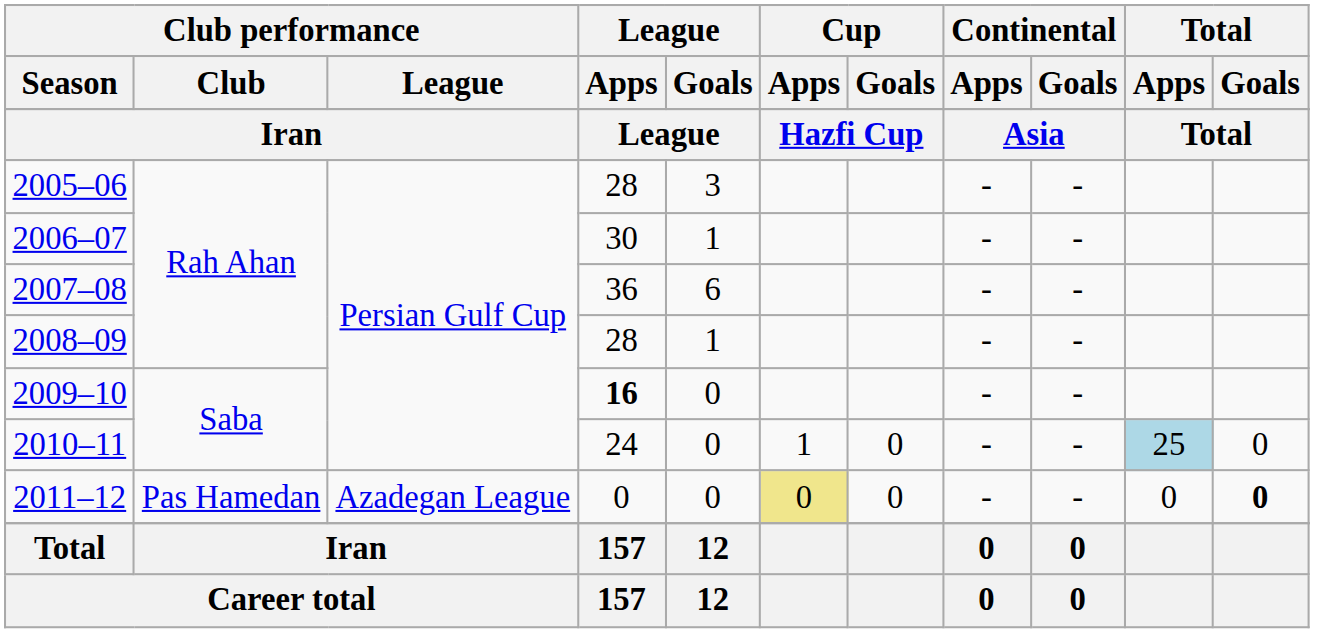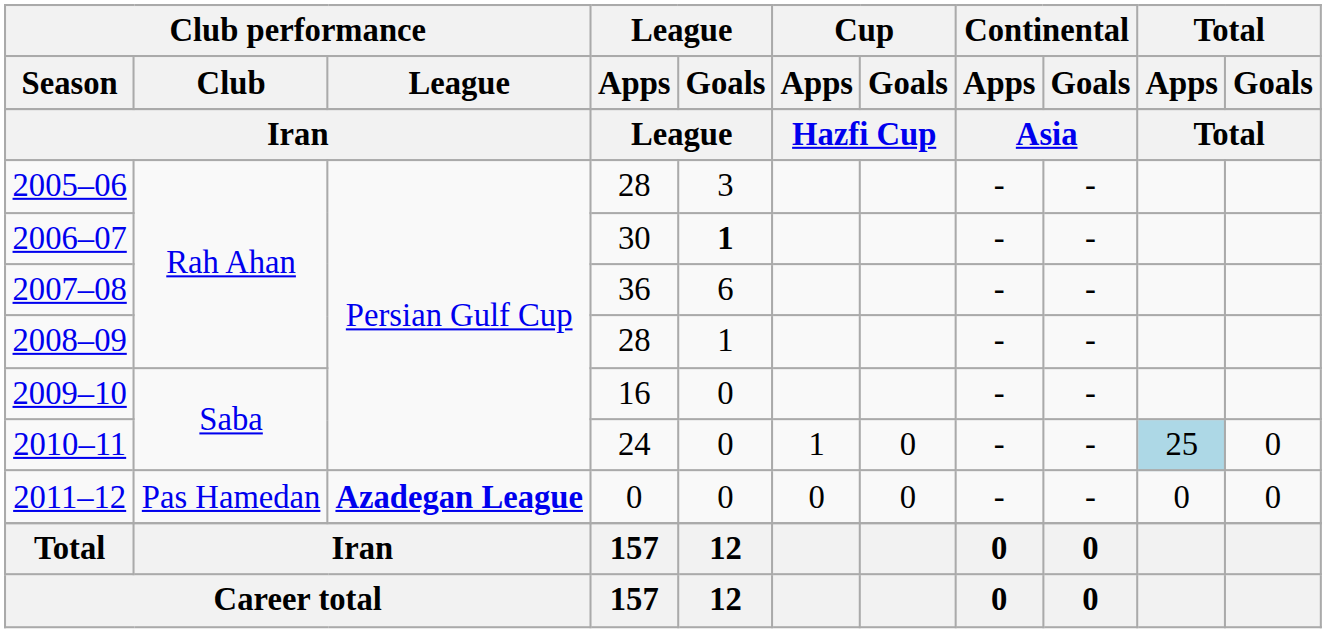(713, 237) normal -> (726, 237) bold
(621, 392) bold -> (634, 392) normal
(453, 496) normal -> (459, 496) bold
(804, 496) khaki background -> (817, 496) no background
(1260, 496) bold -> (1273, 496) normal
